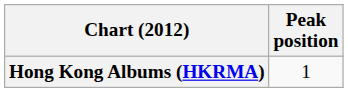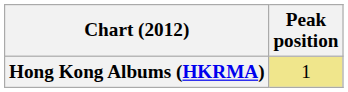(306, 71) no background -> (306, 71) khaki background
